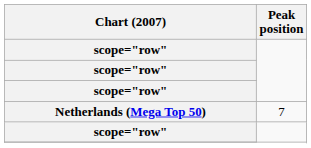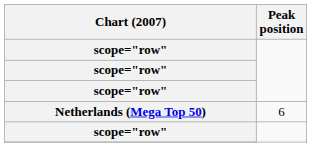(282, 111) 7 -> (282, 111) 6
